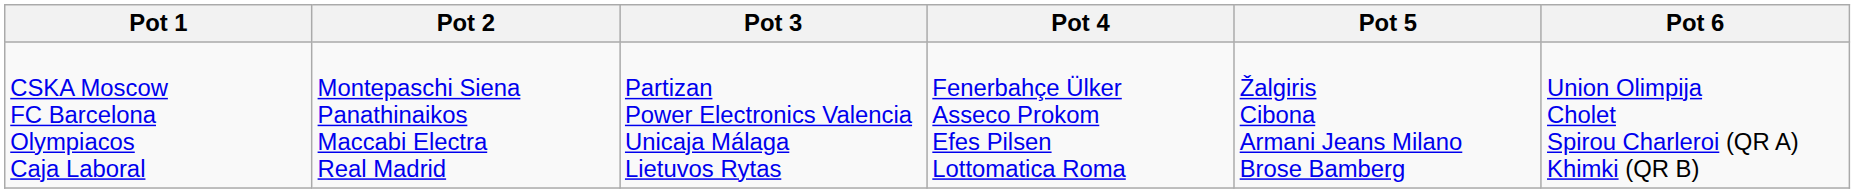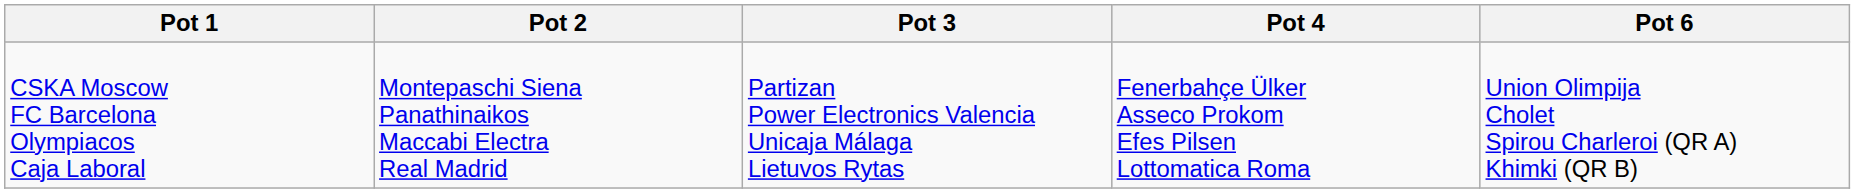- column: (1388, 23)
